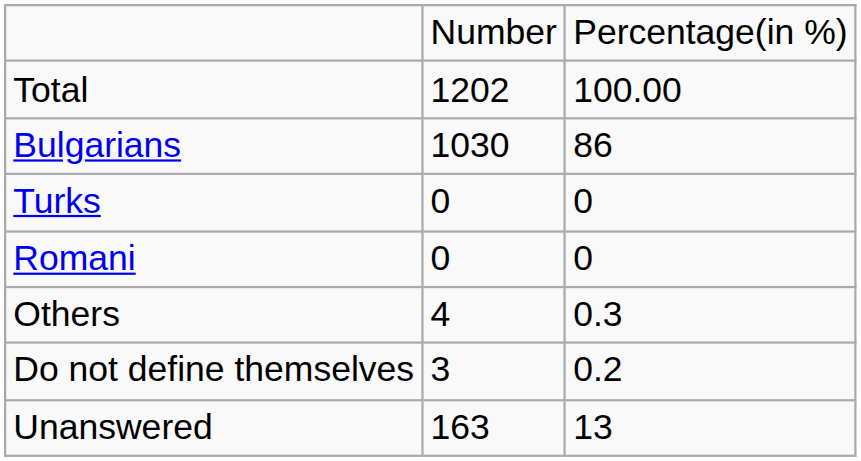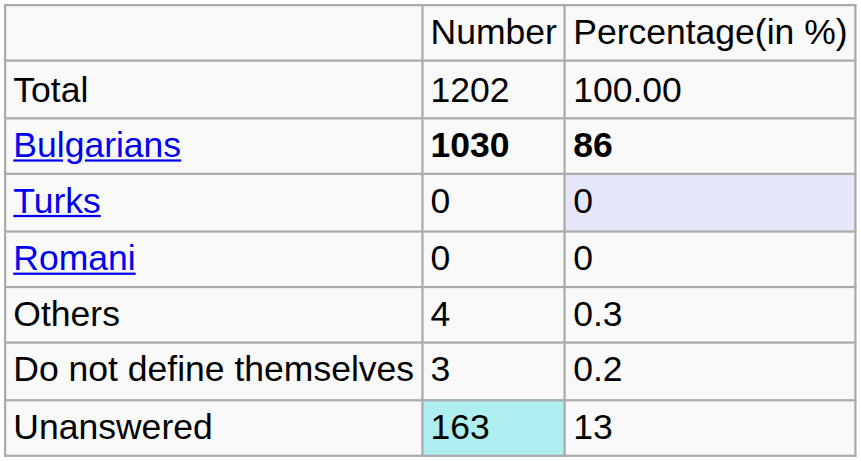(470, 145) normal -> (470, 145) bold
(593, 145) normal -> (593, 145) bold
(583, 201) no background -> (583, 201) lavender background
(460, 426) no background -> (460, 426) paleturquoise background
